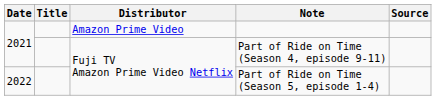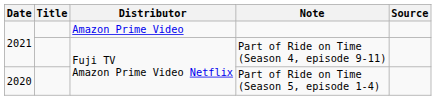(19, 81) 2022 -> (19, 81) 2020
